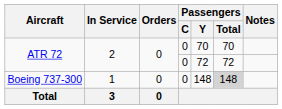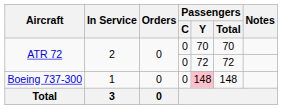(202, 79) no background -> (202, 79) pink background
(228, 79) lightgrey background -> (228, 79) no background
